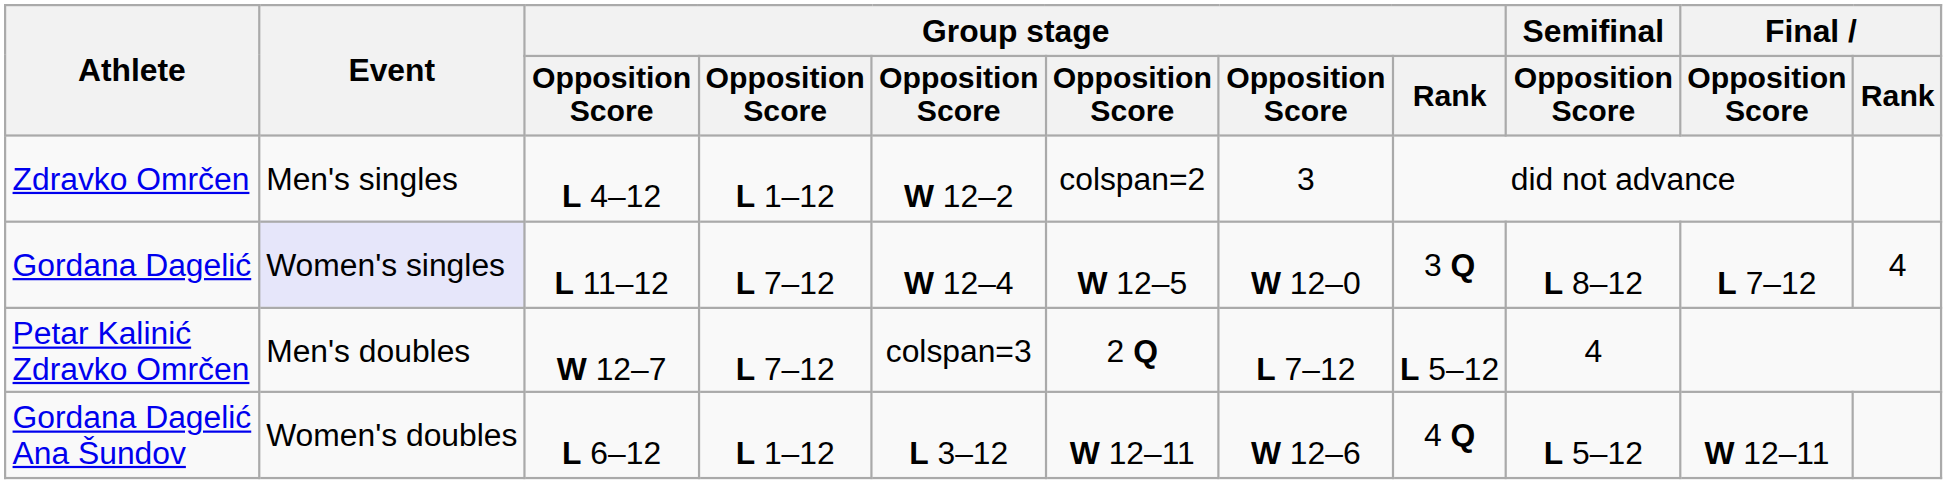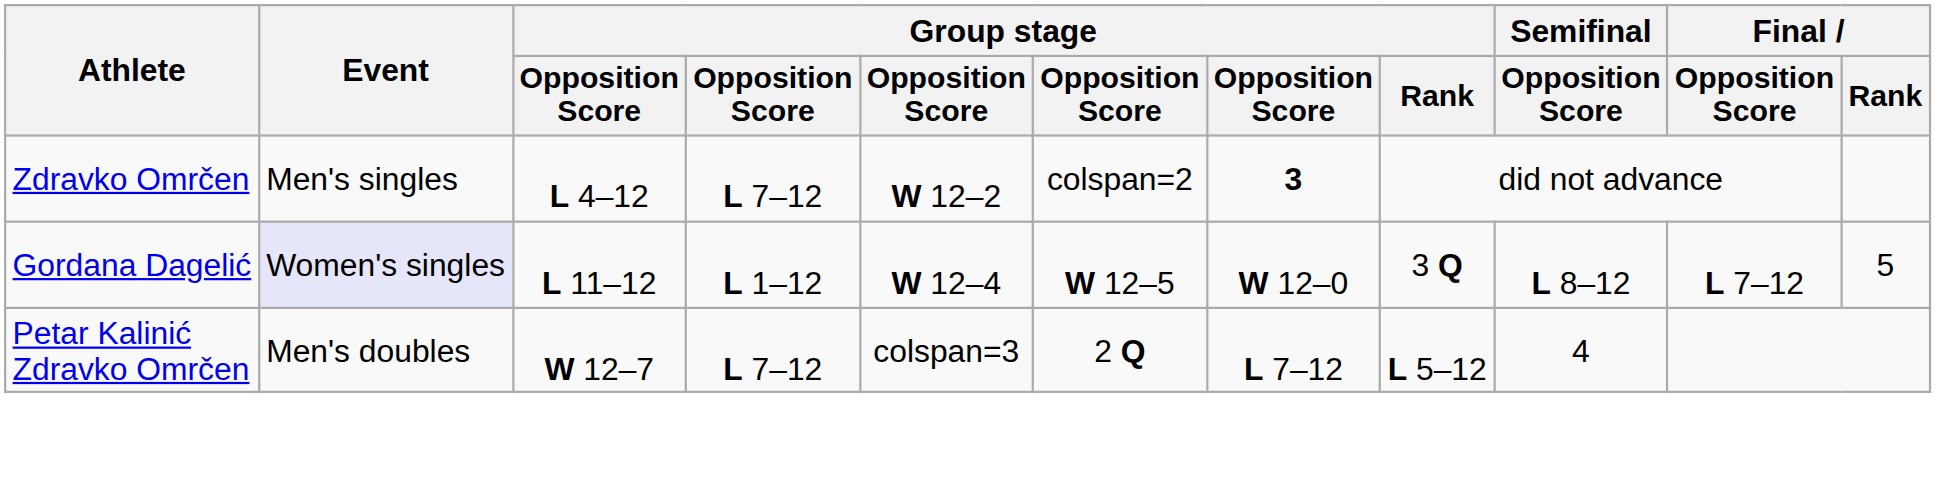(785, 197) L 1–12 -> (773, 197) L 7–12
(1306, 179) normal -> (1293, 179) bold
(785, 283) L 7–12 -> (773, 283) L 1–12
(1898, 265) 4 -> (1885, 265) 5
- row: (132, 436)
